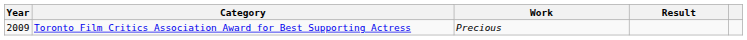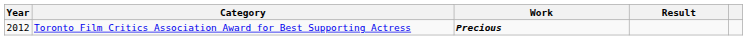(18, 28) 2009 -> (18, 28) 2012
(479, 28) normal -> (479, 28) bold
